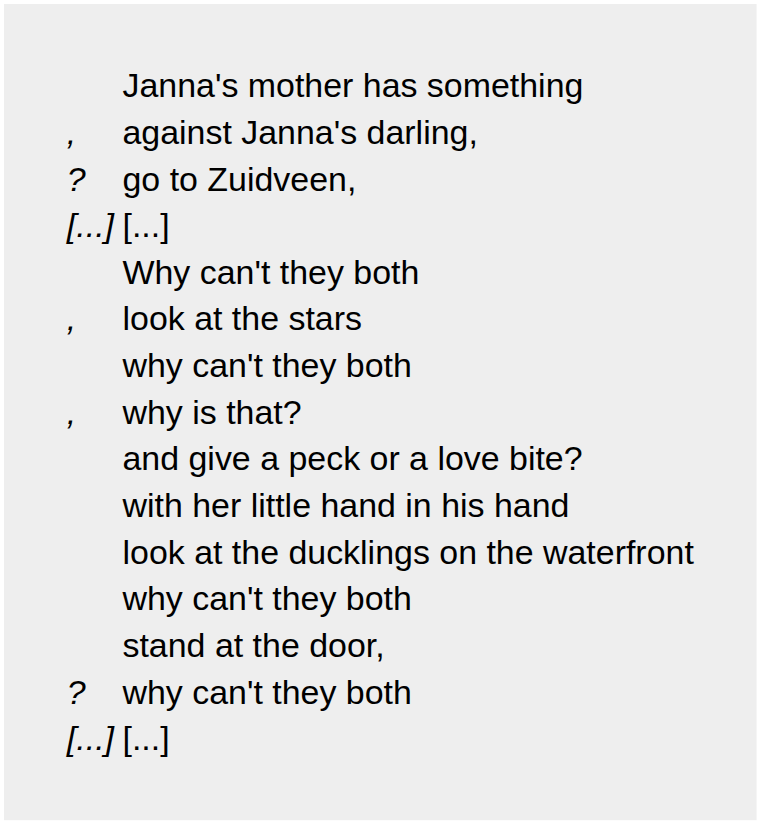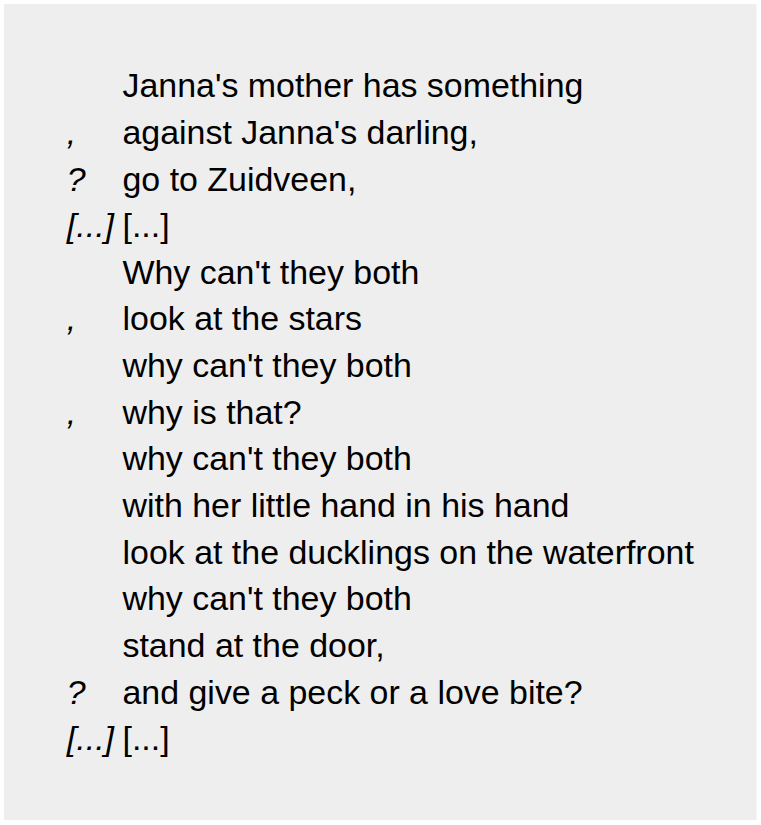(353, 458) and give a peck or a love bite? -> (267, 458) why can't they both
(267, 691) why can't they both -> (353, 691) and give a peck or a love bite?
